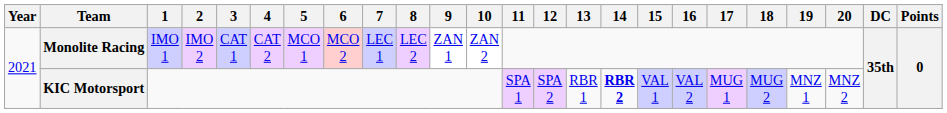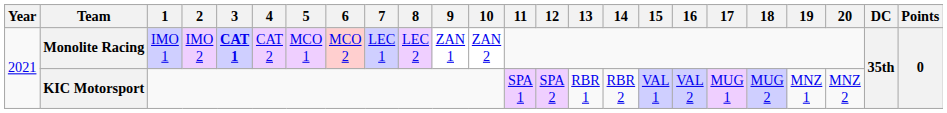(234, 47) normal -> (235, 47) bold
(620, 88) bold -> (621, 88) normal
